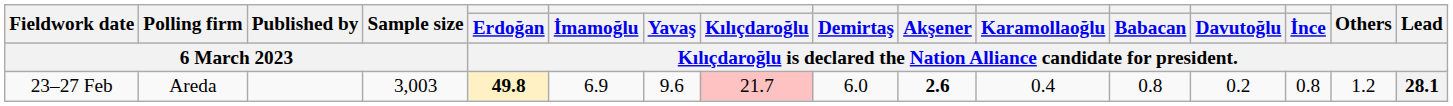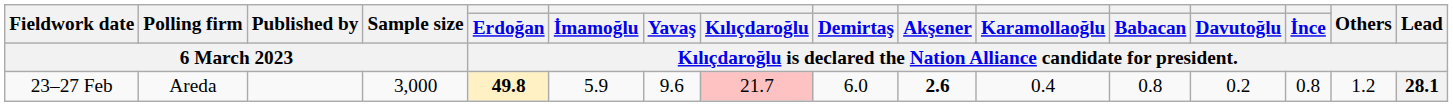(416, 85) 3,003 -> (416, 85) 3,000
(596, 85) 6.9 -> (596, 85) 5.9
